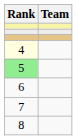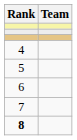(21, 49) lightyellow background -> (21, 49) no background
(21, 68) lightgreen background -> (21, 68) no background
(21, 125) normal -> (21, 125) bold
